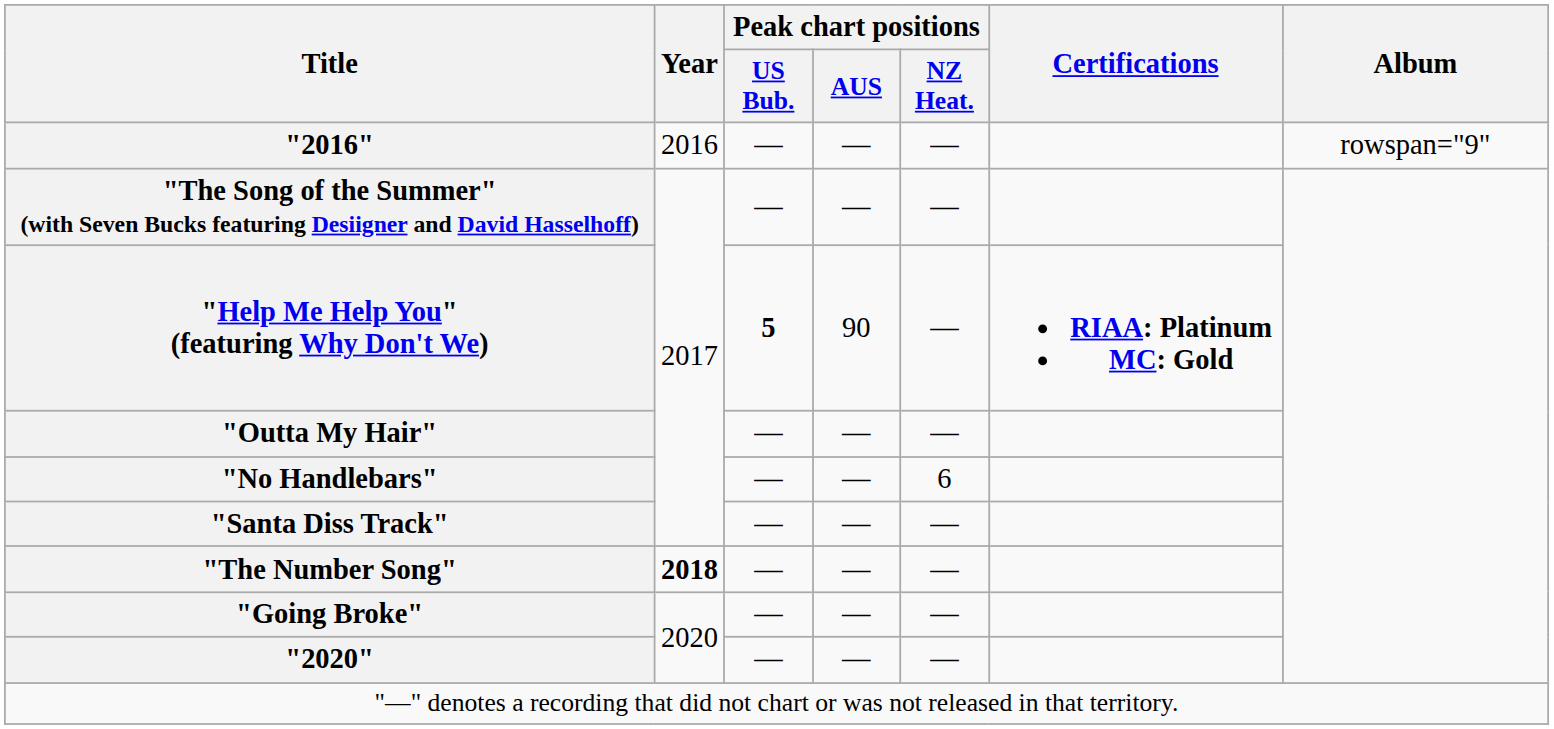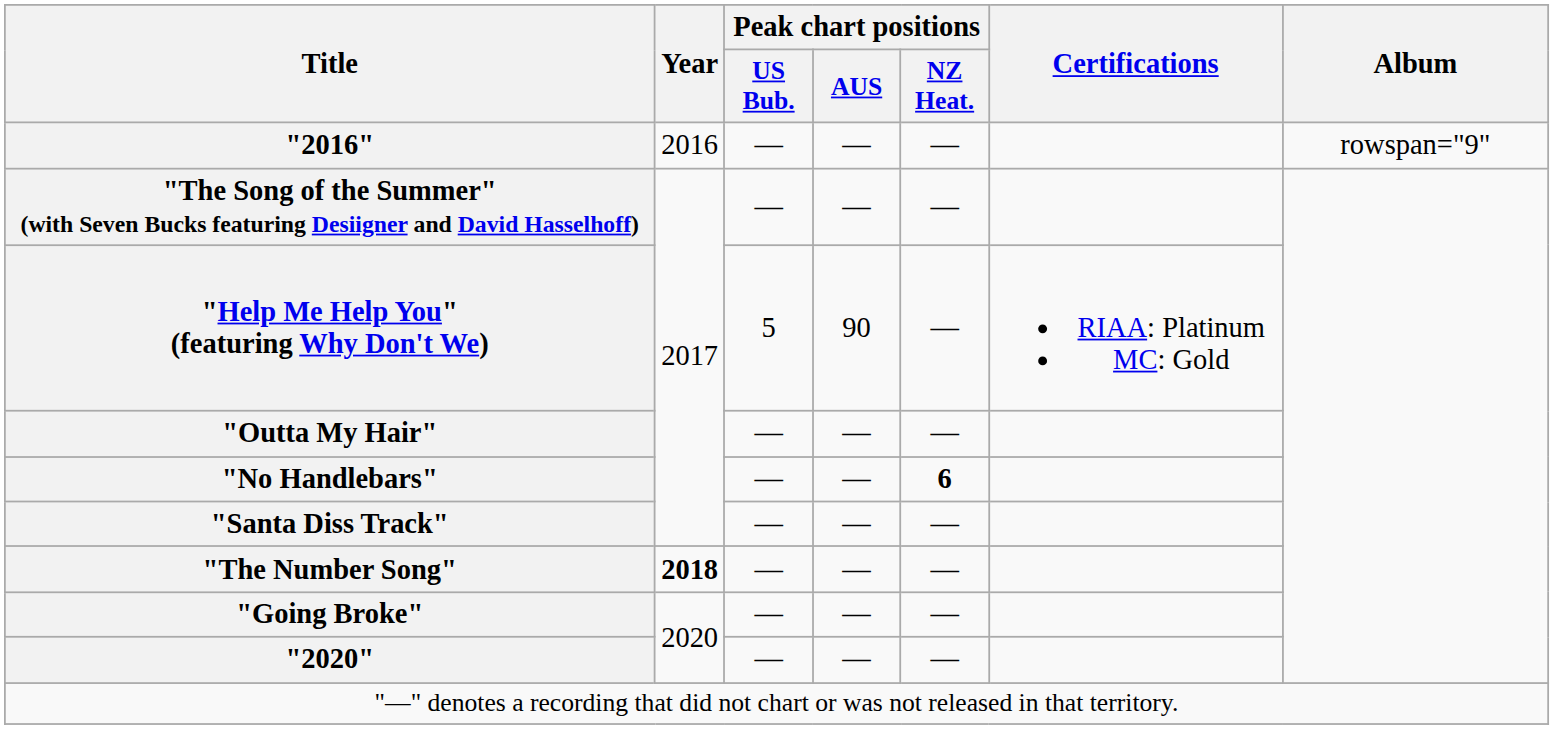(768, 327) bold -> (769, 327) normal
(1136, 344) bold -> (1136, 344) normal
(944, 478) normal -> (945, 478) bold
